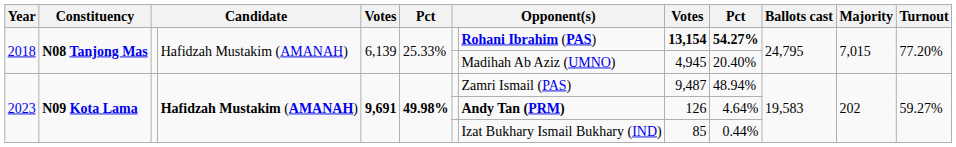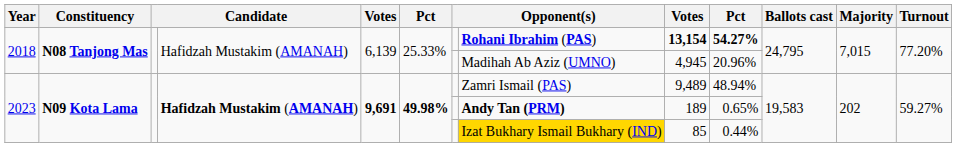(735, 62) 20.40% -> (735, 62) 20.96%
(691, 85) 9,487 -> (691, 85) 9,489
(696, 108) 126 -> (696, 108) 189
(740, 108) 4.64% -> (740, 108) 0.65%
(562, 131) no background -> (562, 131) gold background
